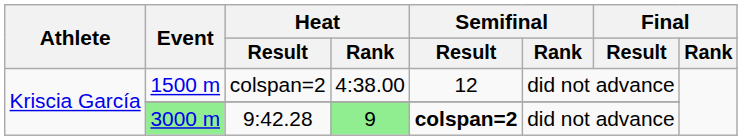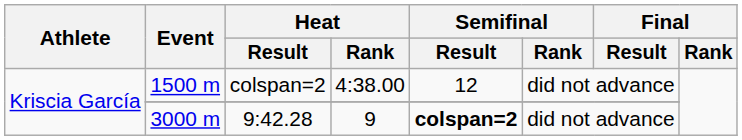(185, 119) lightgreen background -> (185, 119) no background
(370, 119) lightgreen background -> (370, 119) no background
